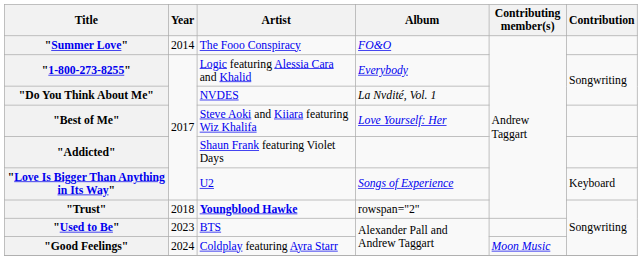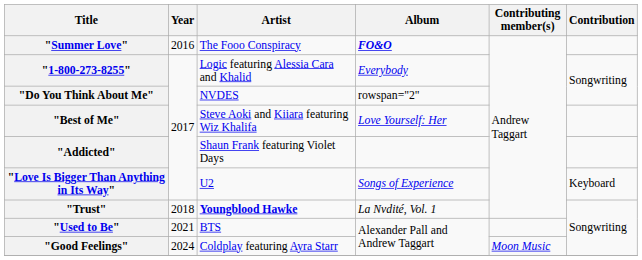(183, 45) 2014 -> (183, 45) 2016
(375, 45) normal -> (375, 45) bold
(397, 95) La Nvdité, Vol. 1 -> (389, 95) rowspan="2"
(389, 209) rowspan="2" -> (397, 209) La Nvdité, Vol. 1
(183, 227) 2023 -> (183, 227) 2021
